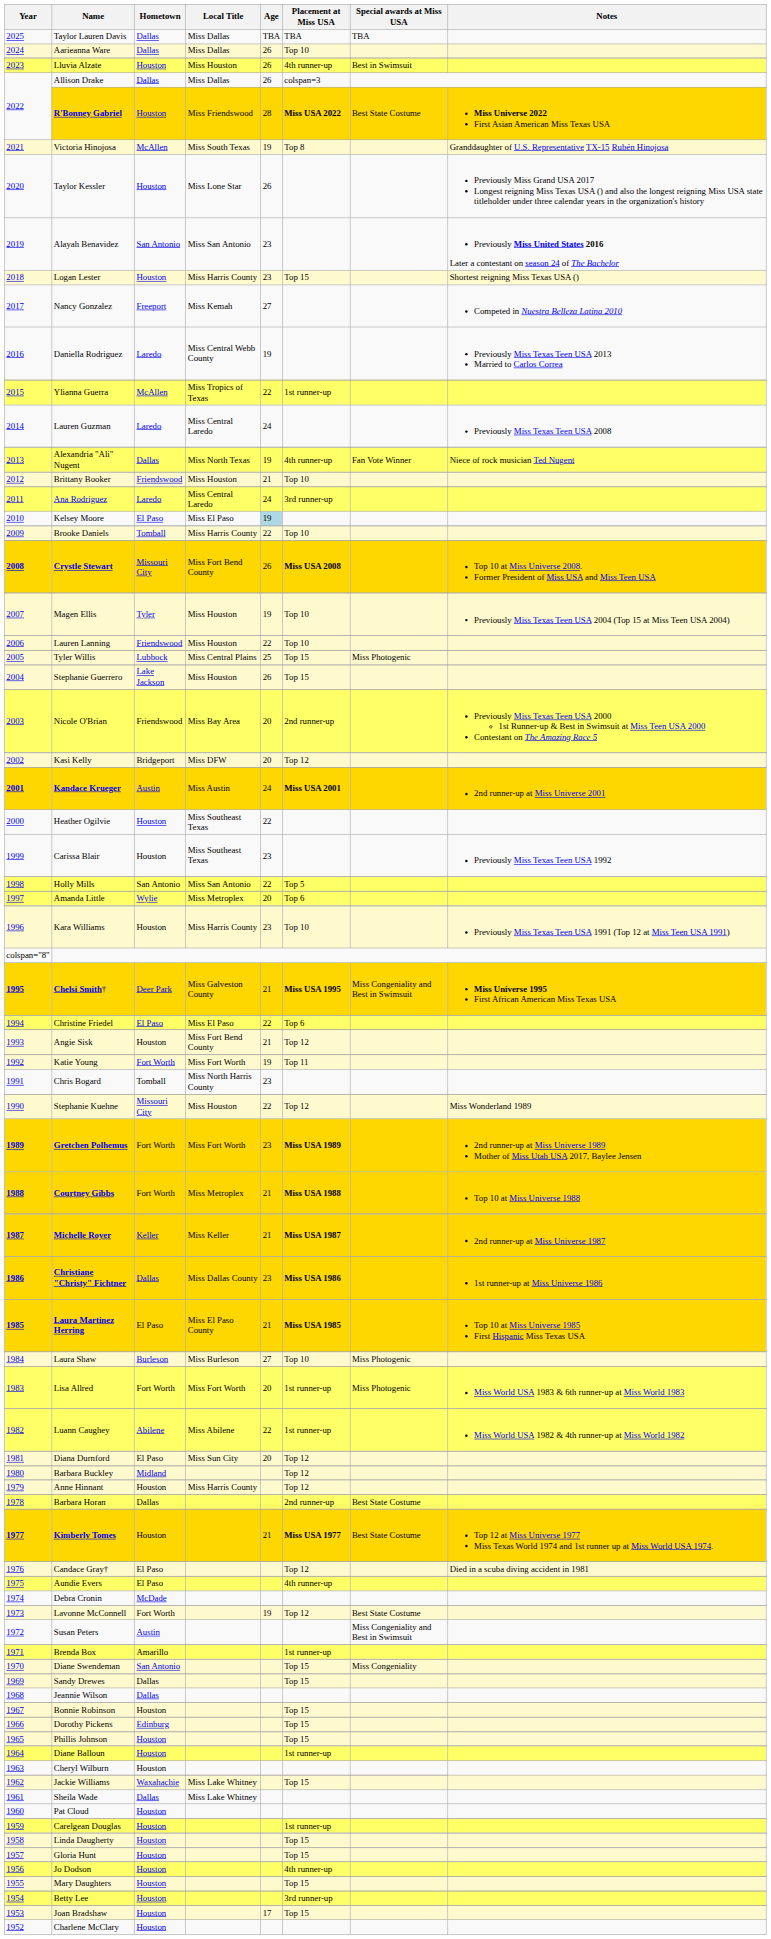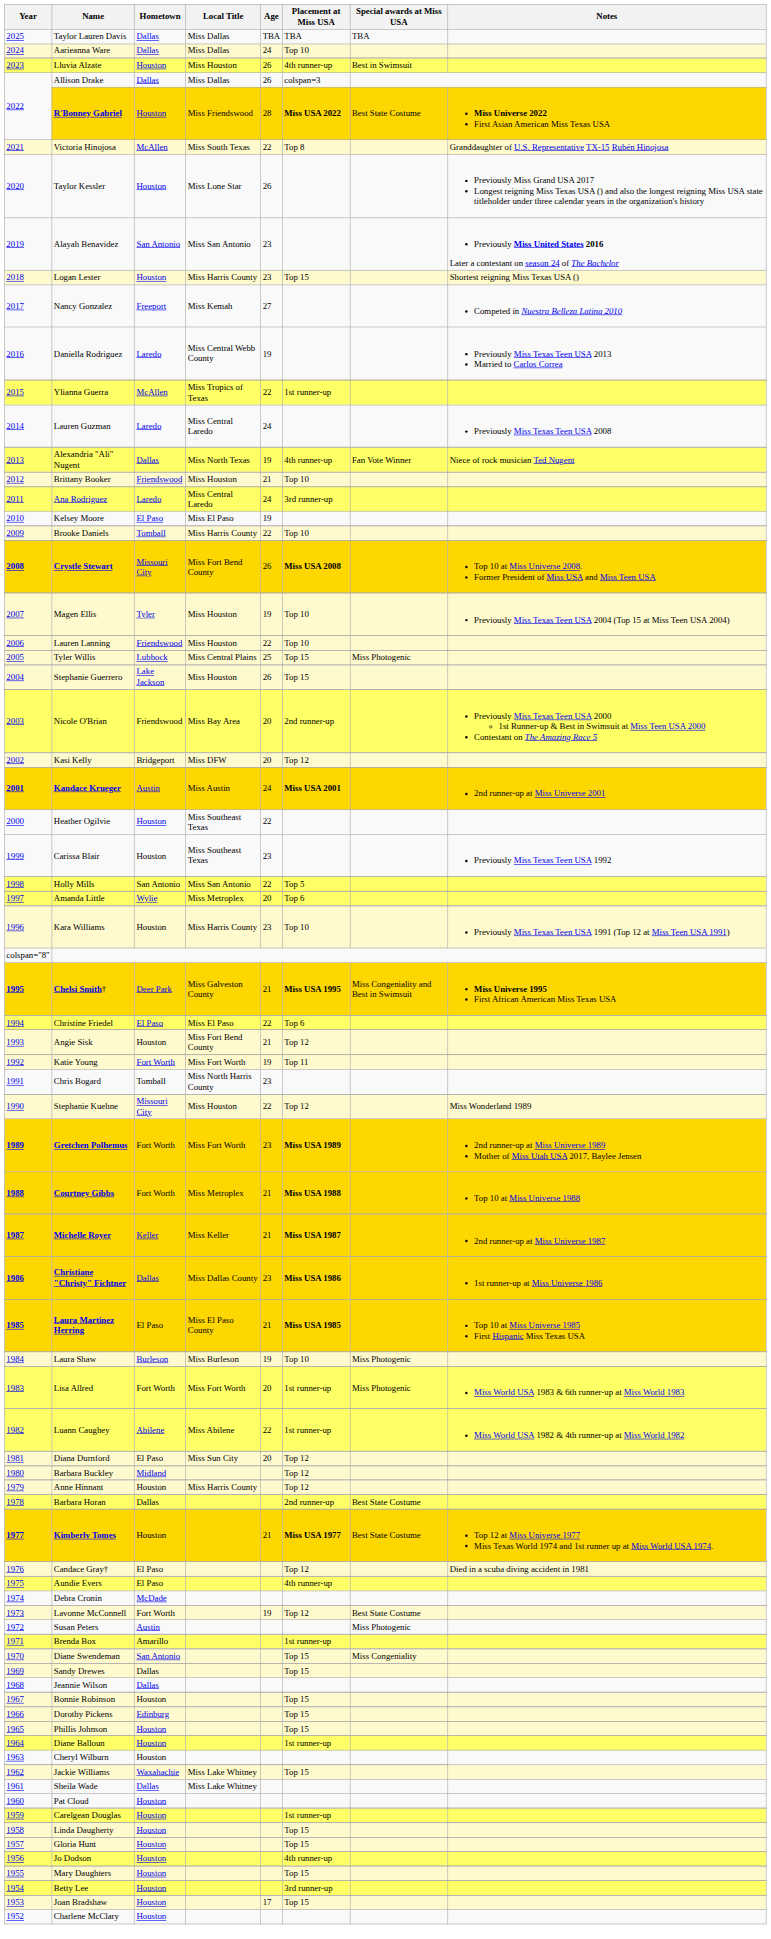(267, 51) 26 -> (267, 51) 24
(267, 147) 19 -> (267, 147) 22
(267, 519) lightblue background -> (267, 519) no background
(267, 1359) 27 -> (267, 1359) 19
(392, 1632) Miss Congeniality and Best in Swimsuit -> (381, 1627) Miss Photogenic
